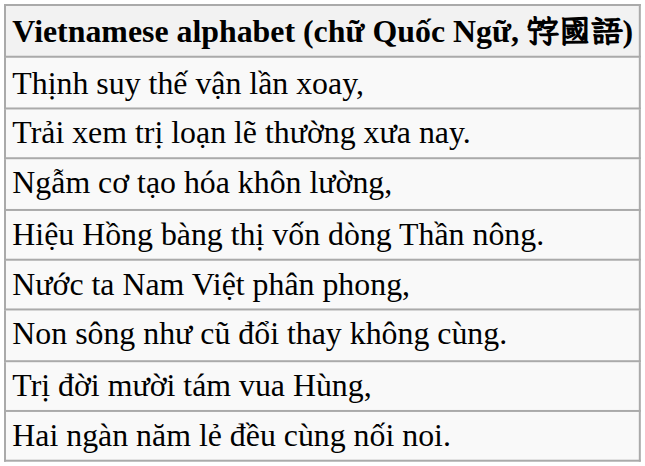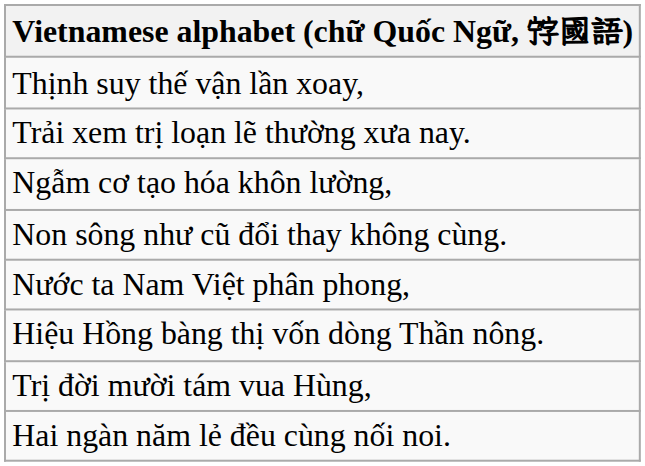(278, 233) Hiệu Hồng bàng thị vốn dòng Thần nông. -> (260, 233) Non sông như cũ đổi thay không cùng.
(260, 334) Non sông như cũ đổi thay không cùng. -> (278, 334) Hiệu Hồng bàng thị vốn dòng Thần nông.
